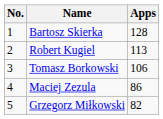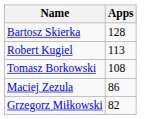- column: (15, 14)
(139, 68) 106 -> (117, 68) 108
